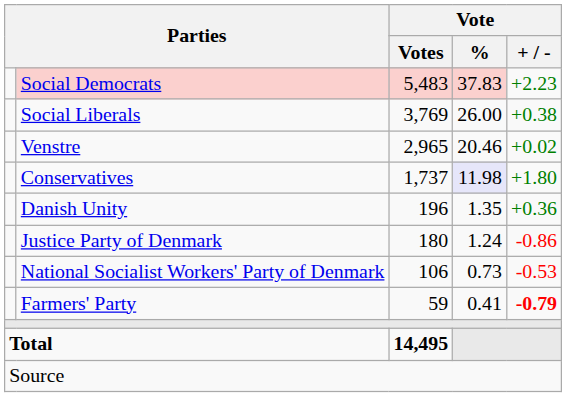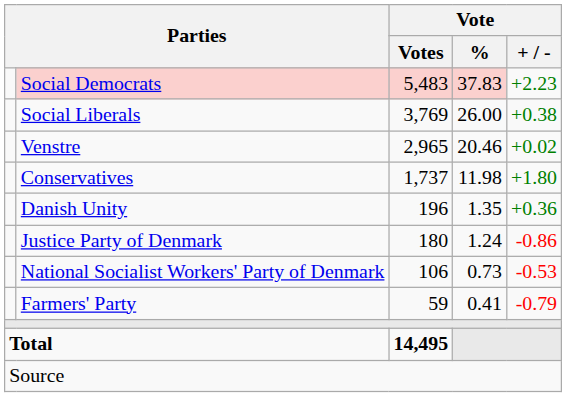(480, 177) lavender background -> (480, 177) no background
(536, 303) bold -> (536, 303) normal
